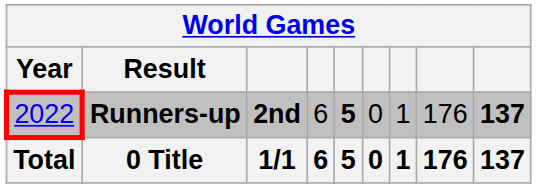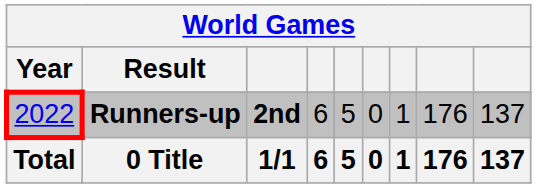(348, 114) bold -> (348, 114) normal
(502, 114) bold -> (502, 114) normal
